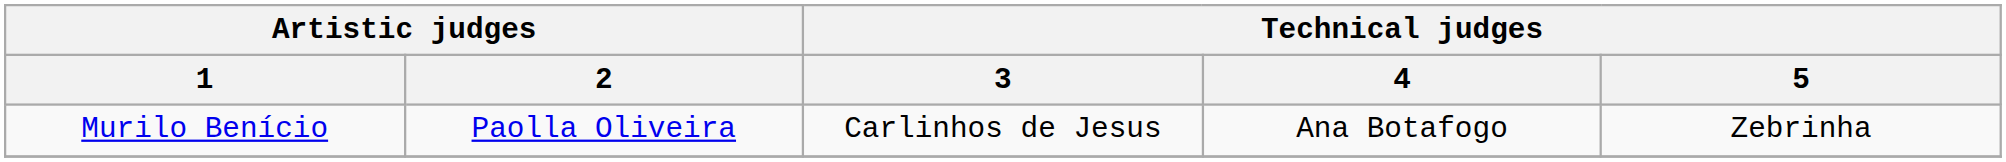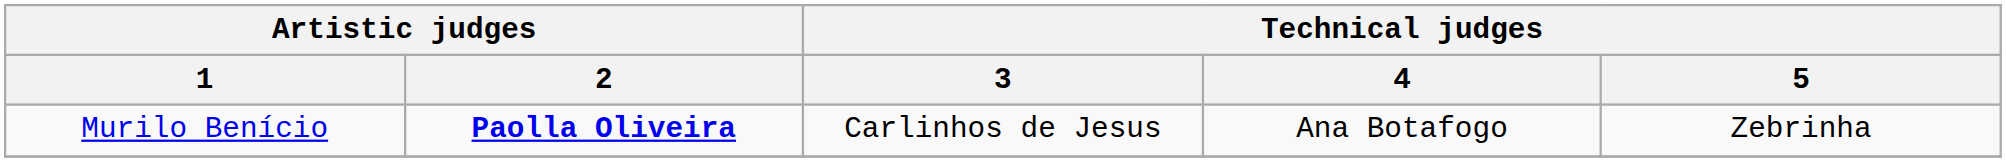(604, 129) normal -> (604, 129) bold
